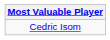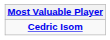(55, 27) normal -> (55, 27) bold
